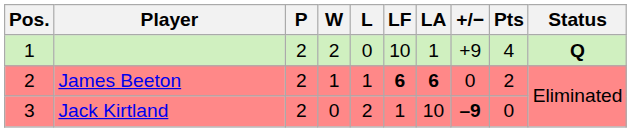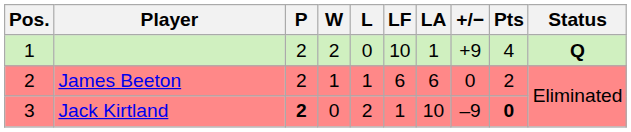(400, 80) bold -> (400, 80) normal
(433, 80) bold -> (433, 80) normal
(301, 111) normal -> (301, 111) bold
(470, 111) bold -> (470, 111) normal
(509, 111) normal -> (509, 111) bold
